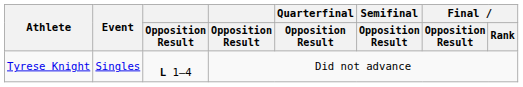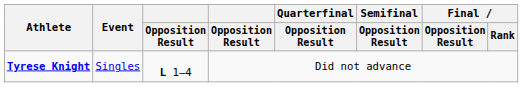(49, 66) normal -> (49, 66) bold
